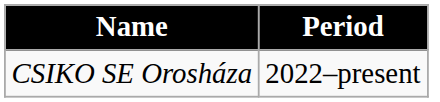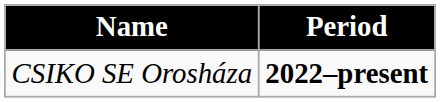(343, 73) normal -> (347, 73) bold
